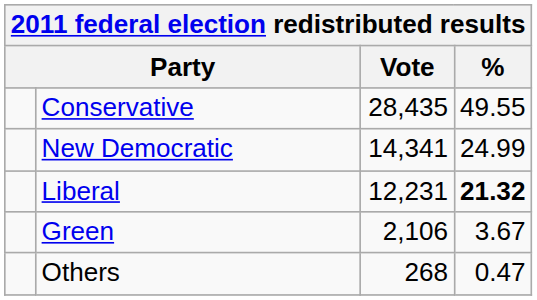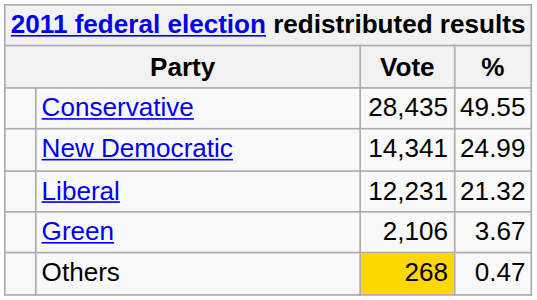(493, 190) bold -> (493, 190) normal
(426, 273) no background -> (426, 273) gold background
